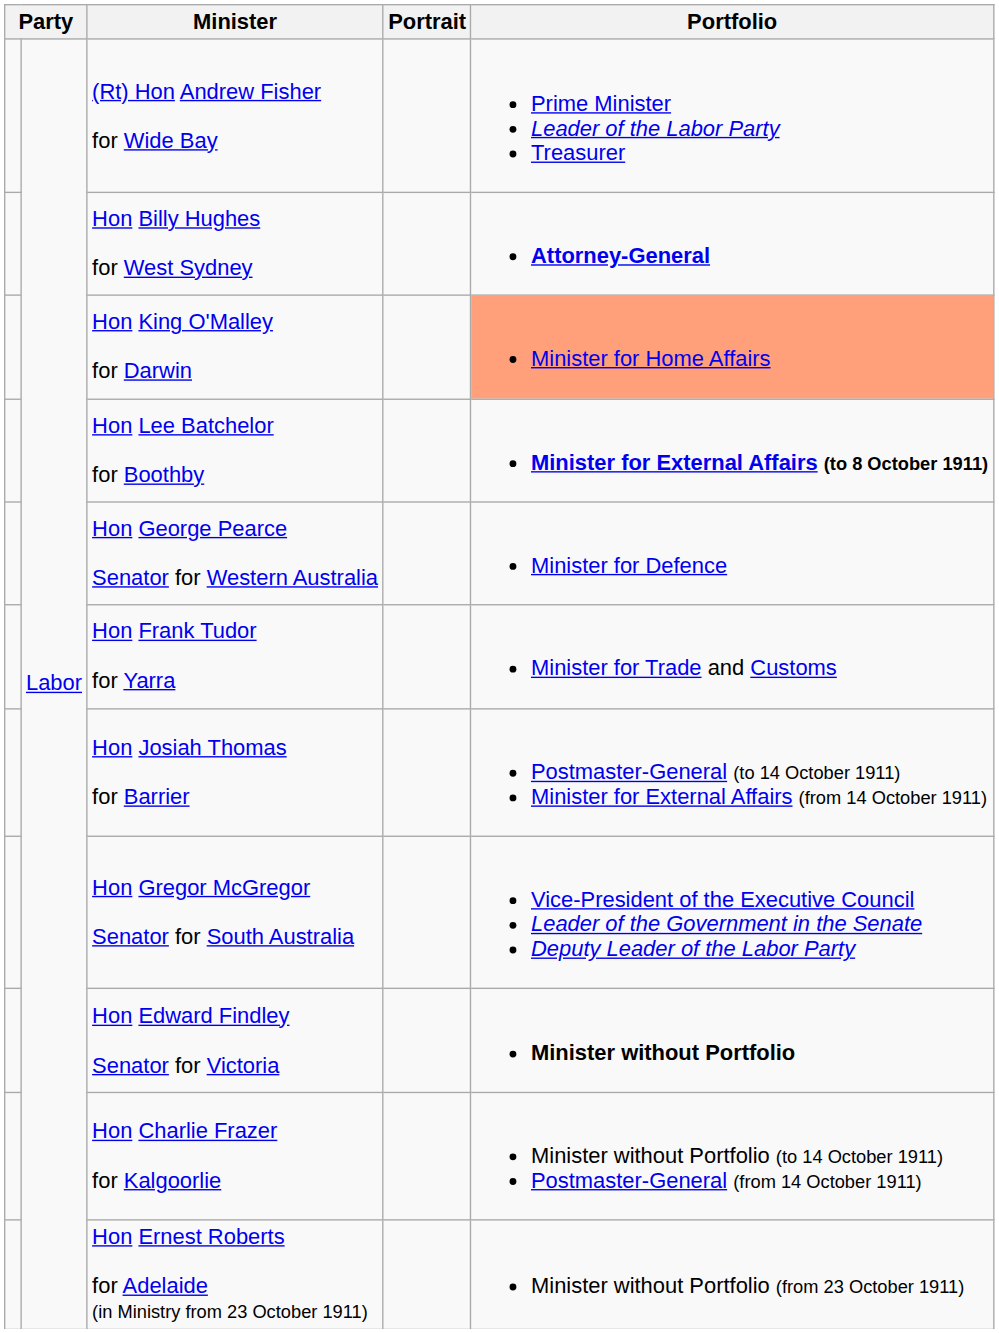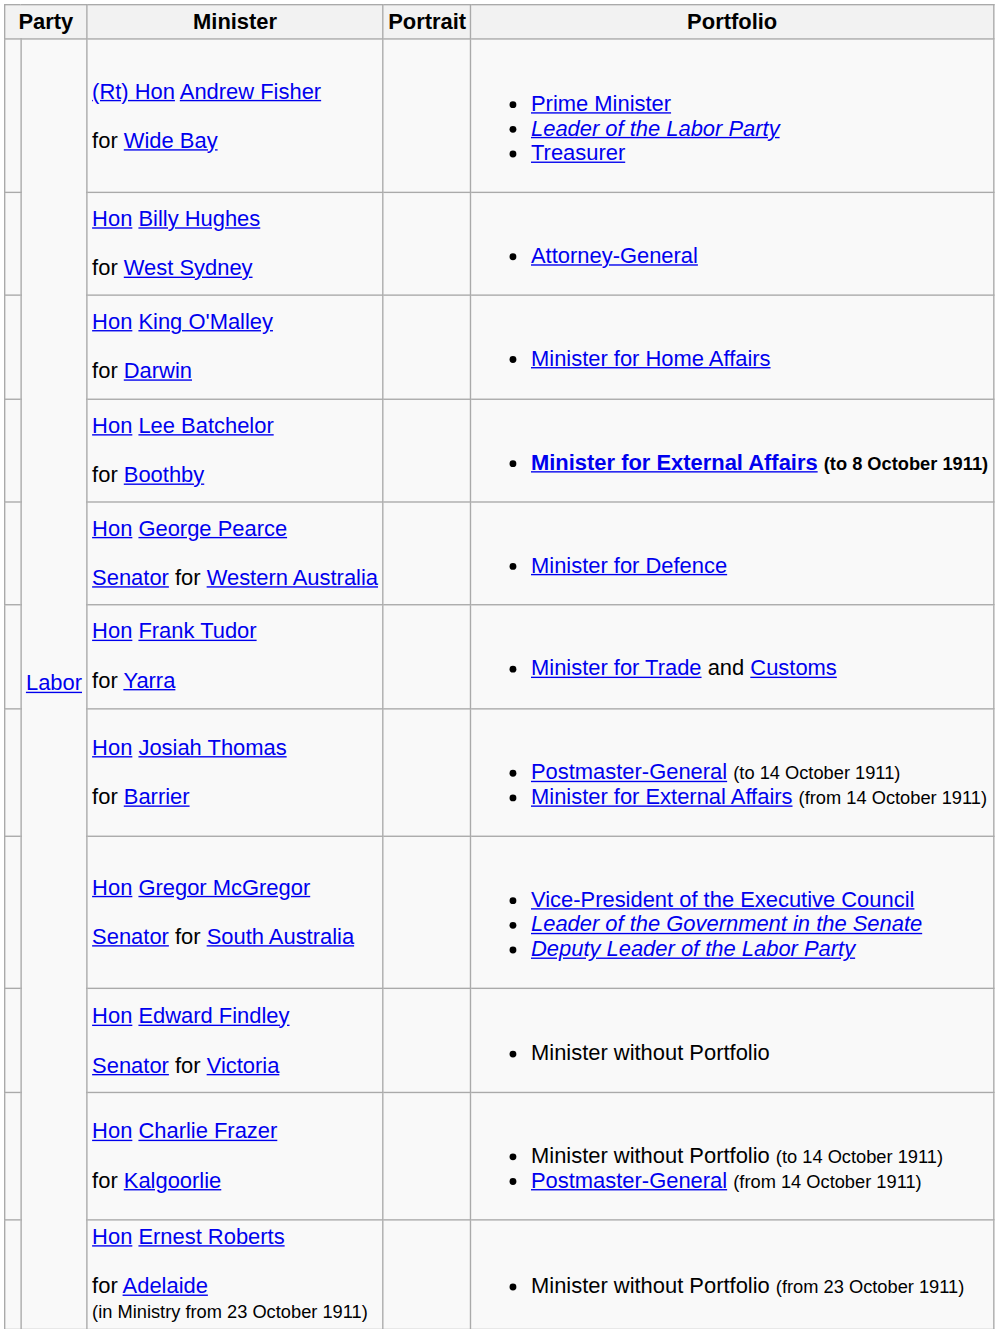(732, 256) bold -> (732, 256) normal
(732, 359) lightsalmon background -> (732, 359) no background
(732, 1053) bold -> (732, 1053) normal
